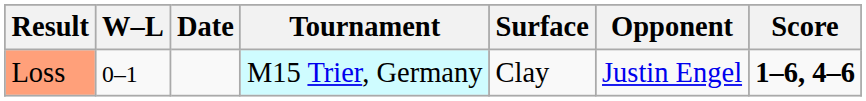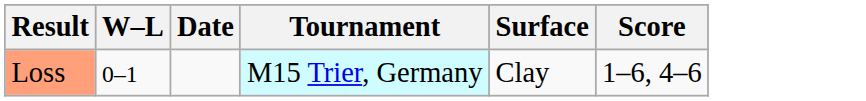- column: (672, 27)
(805, 72) bold -> (652, 72) normal
